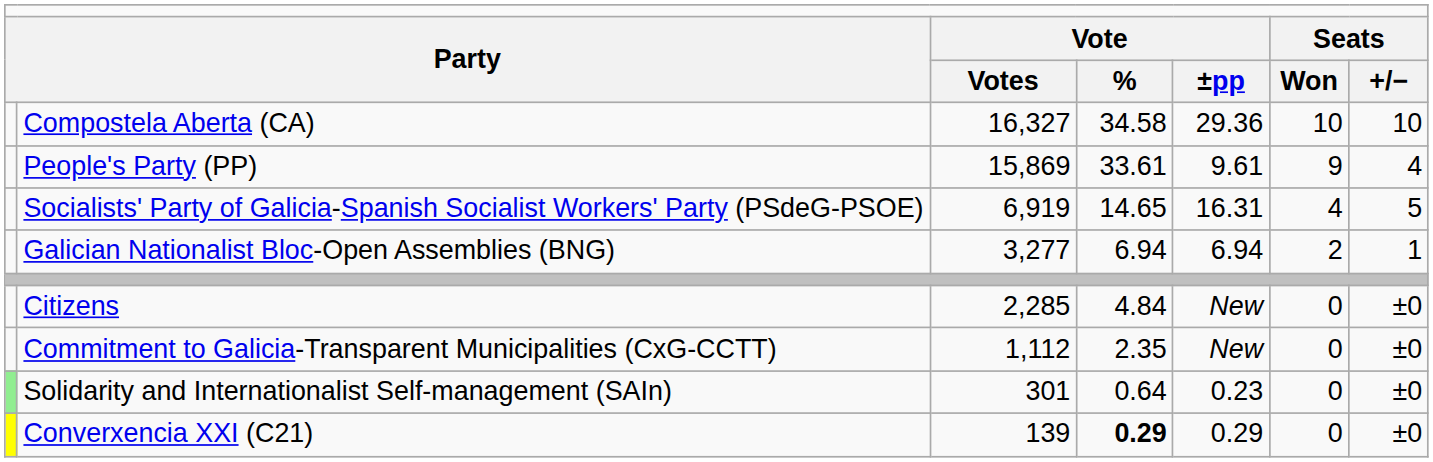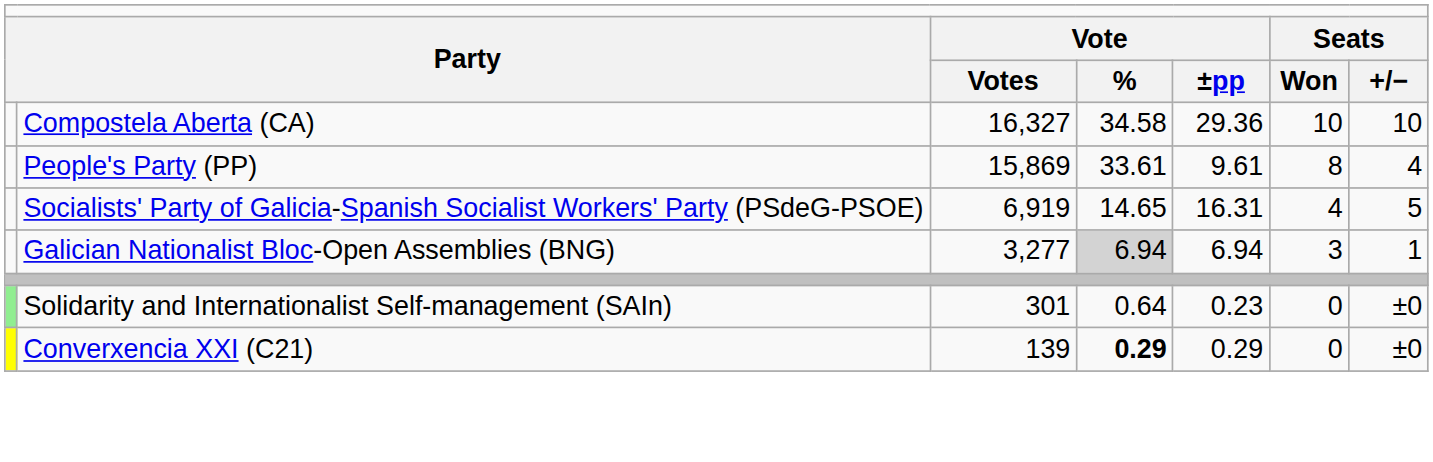(1335, 166) 9 -> (1335, 166) 8
(1141, 251) no background -> (1141, 251) lightgrey background
(1335, 251) 2 -> (1335, 251) 3
- row: (71, 306)
- row: (400, 349)
